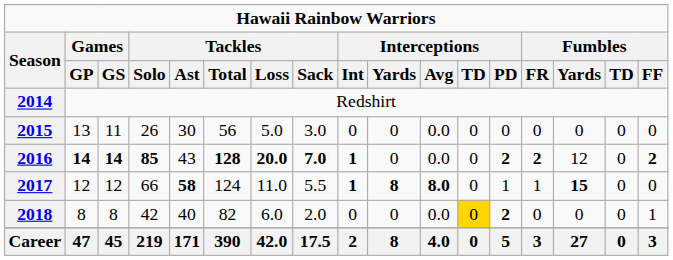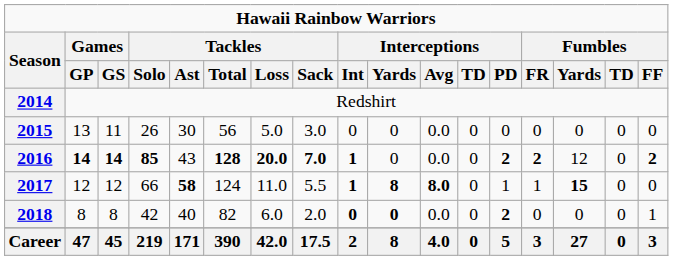(353, 213) normal -> (353, 213) bold
(394, 213) normal -> (394, 213) bold
(474, 213) gold background -> (474, 213) no background
